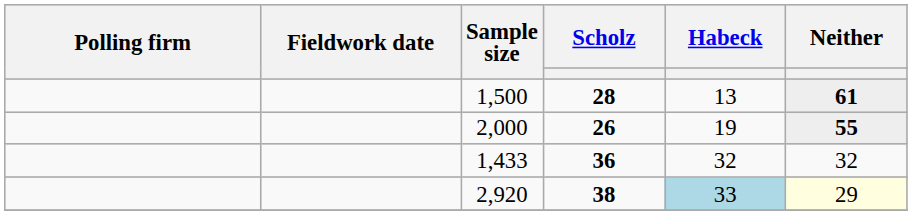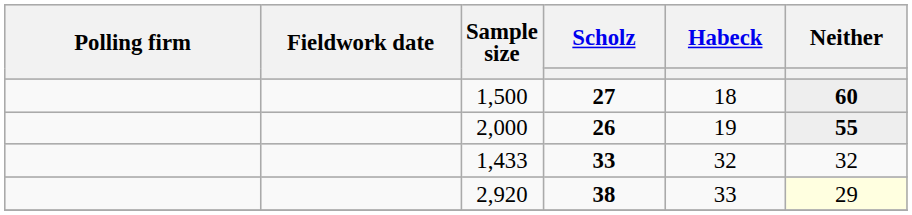(604, 95) 28 -> (604, 95) 27
(725, 95) 13 -> (725, 95) 18
(846, 95) 61 -> (846, 95) 60
(604, 161) 36 -> (604, 161) 33
(725, 194) lightblue background -> (725, 194) no background
